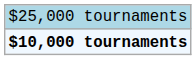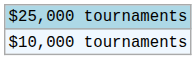(98, 42) bold -> (98, 42) normal
